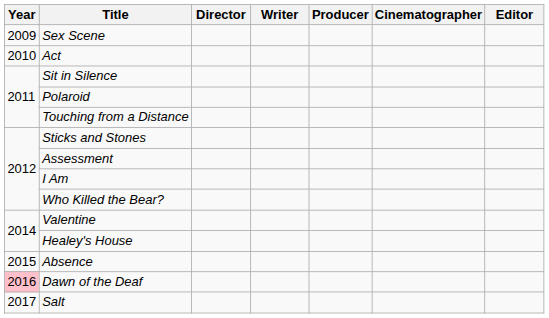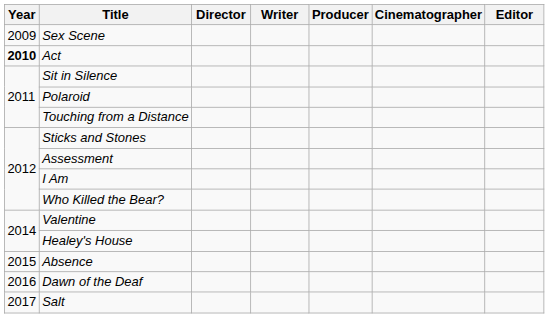(22, 55) normal -> (22, 55) bold
(22, 281) pink background -> (22, 281) no background
